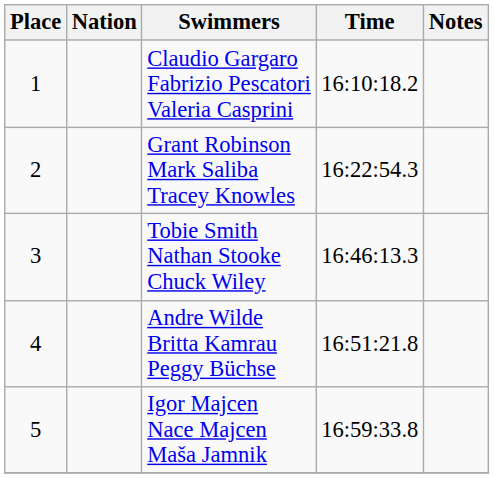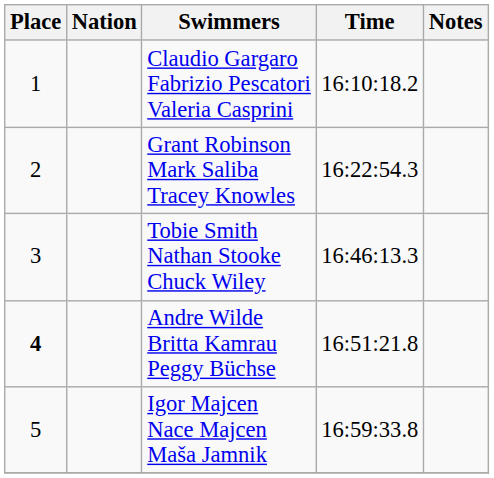(36, 343) normal -> (36, 343) bold
